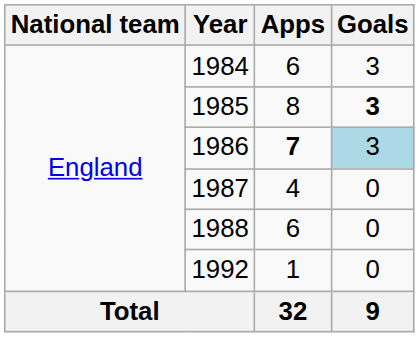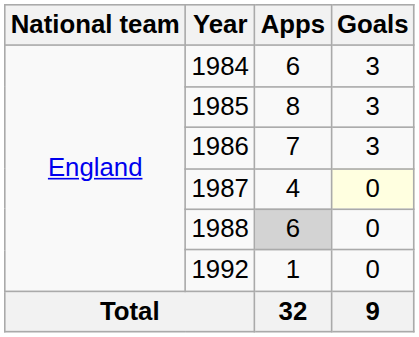(373, 106) bold -> (373, 106) normal
(293, 147) bold -> (293, 147) normal
(373, 147) lightblue background -> (373, 147) no background
(373, 188) no background -> (373, 188) lightyellow background
(293, 229) no background -> (293, 229) lightgrey background
